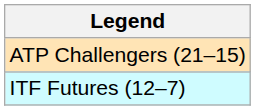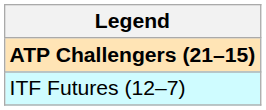(128, 54) normal -> (132, 54) bold
